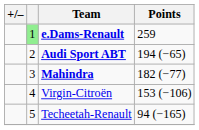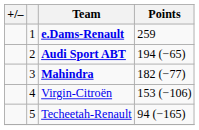(32, 34) lightgreen background -> (32, 34) no background
